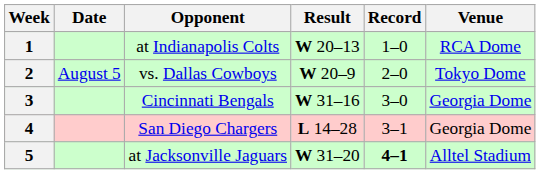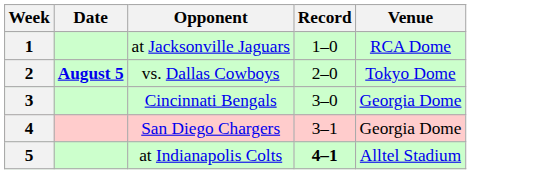- column: (327, 18)
(208, 45) at Indianapolis Colts -> (211, 45) at Jacksonville Jaguars
(89, 73) normal -> (91, 73) bold
(208, 155) at Jacksonville Jaguars -> (211, 155) at Indianapolis Colts
